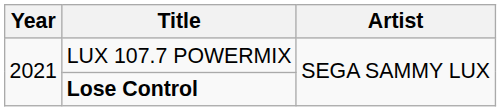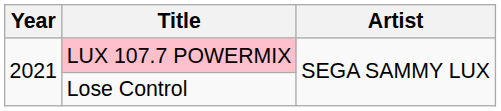(179, 55) no background -> (179, 55) pink background
(132, 88) bold -> (127, 88) normal
